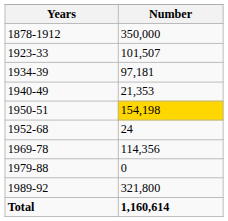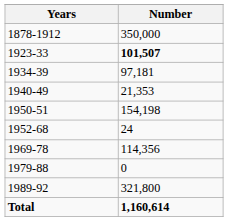(141, 52) normal -> (141, 52) bold
(141, 110) gold background -> (141, 110) no background
